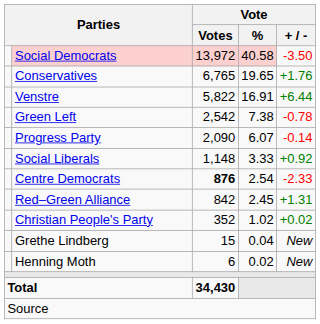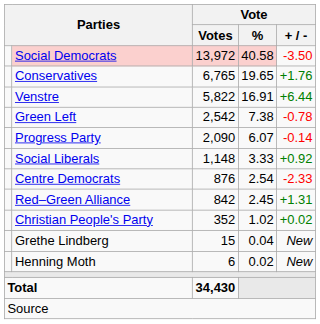(224, 179) bold -> (224, 179) normal
